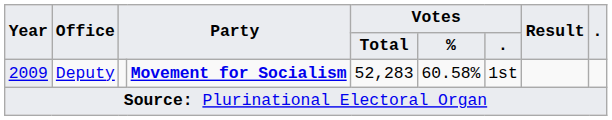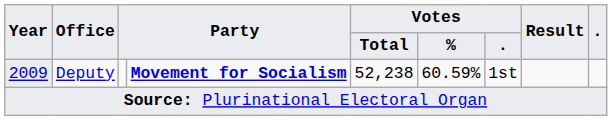(384, 73) 52,283 -> (384, 73) 52,238
(451, 73) 60.58% -> (451, 73) 60.59%
